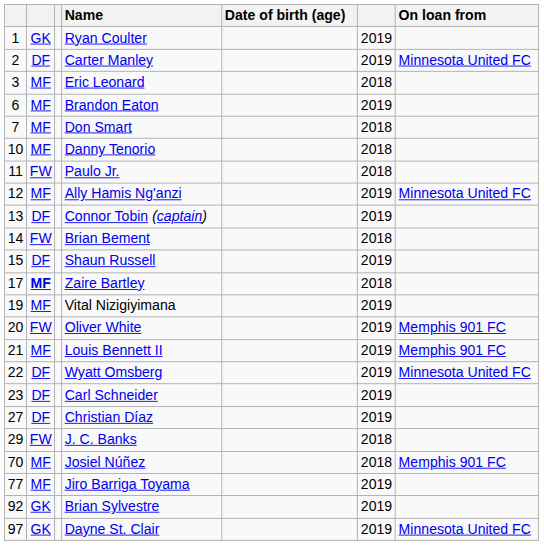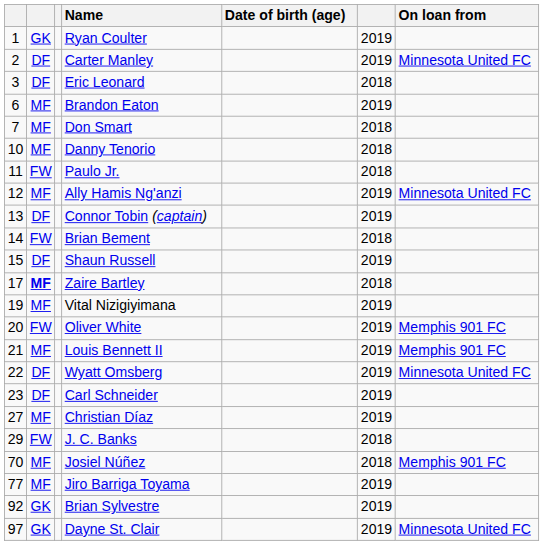(41, 82) MF -> (41, 82) DF
(41, 417) DF -> (41, 417) MF
